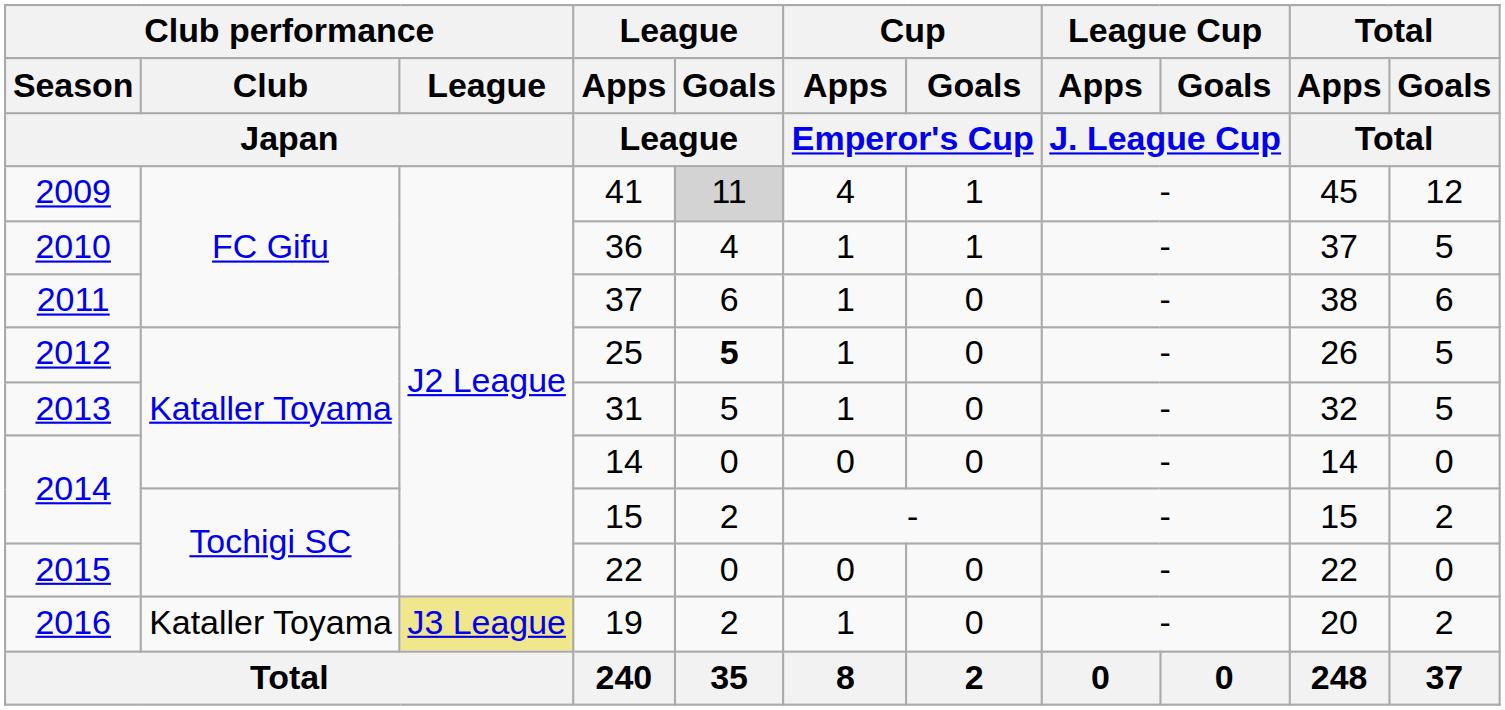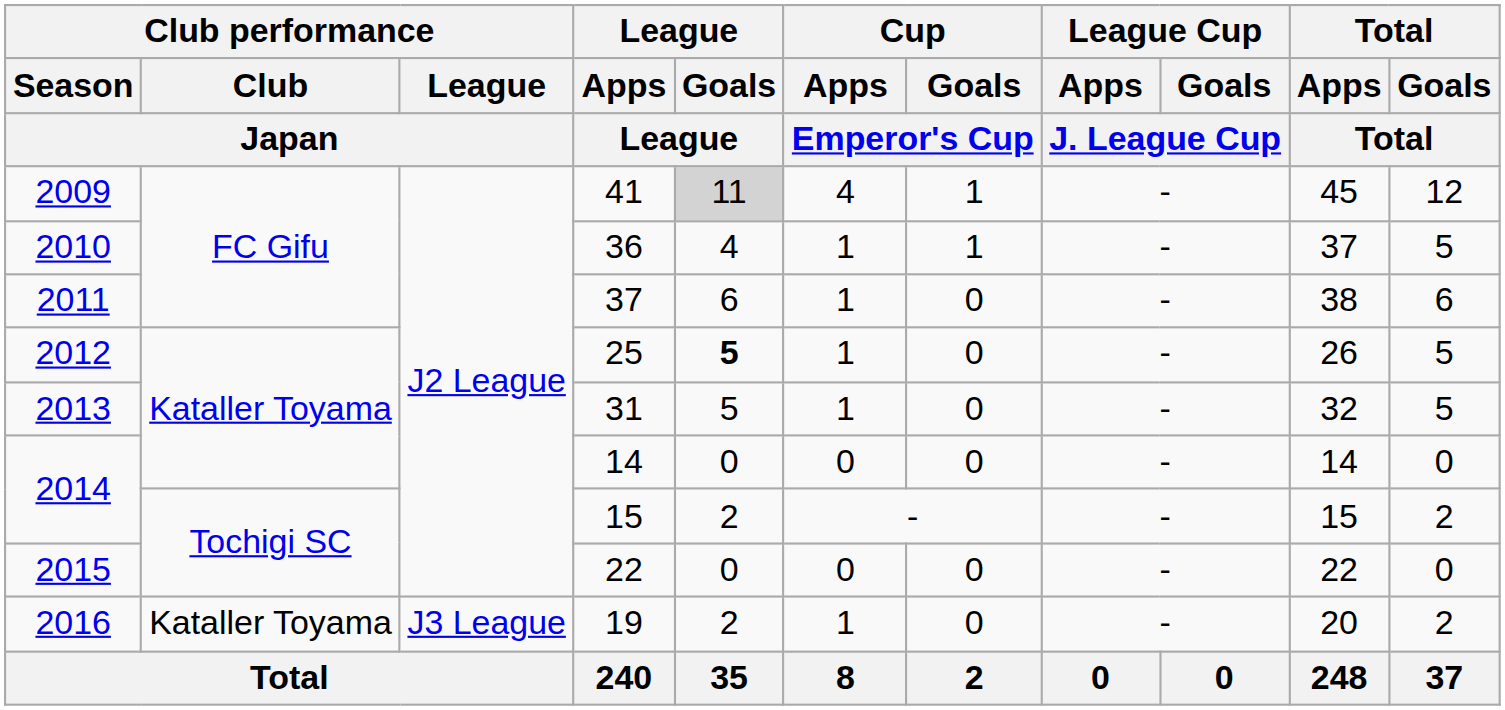(487, 623) khaki background -> (487, 623) no background
